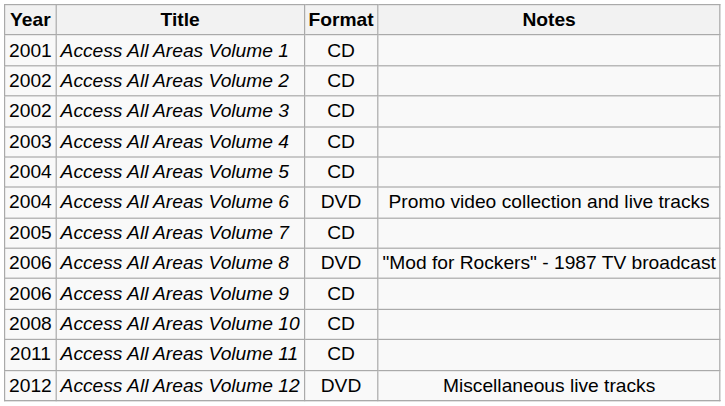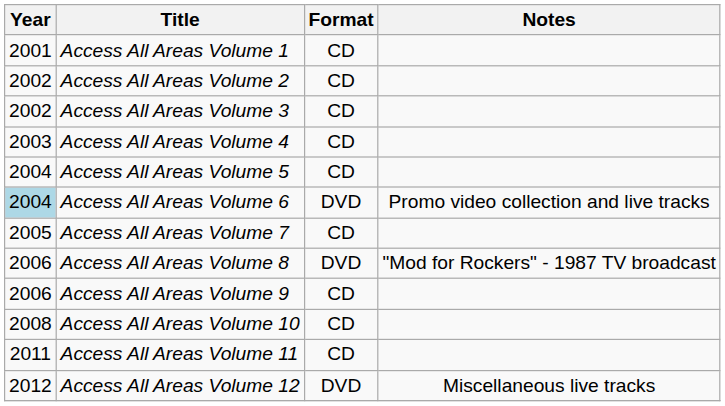(30, 202) no background -> (30, 202) lightblue background
